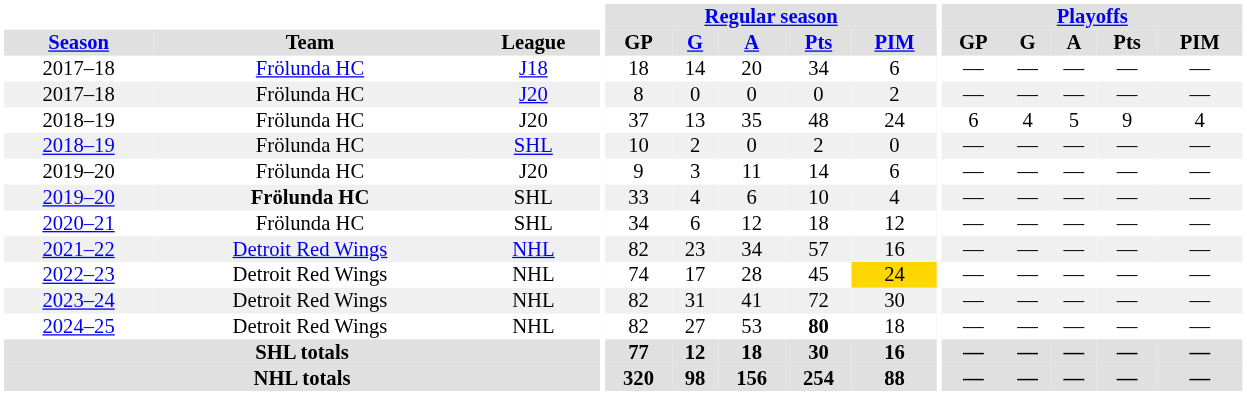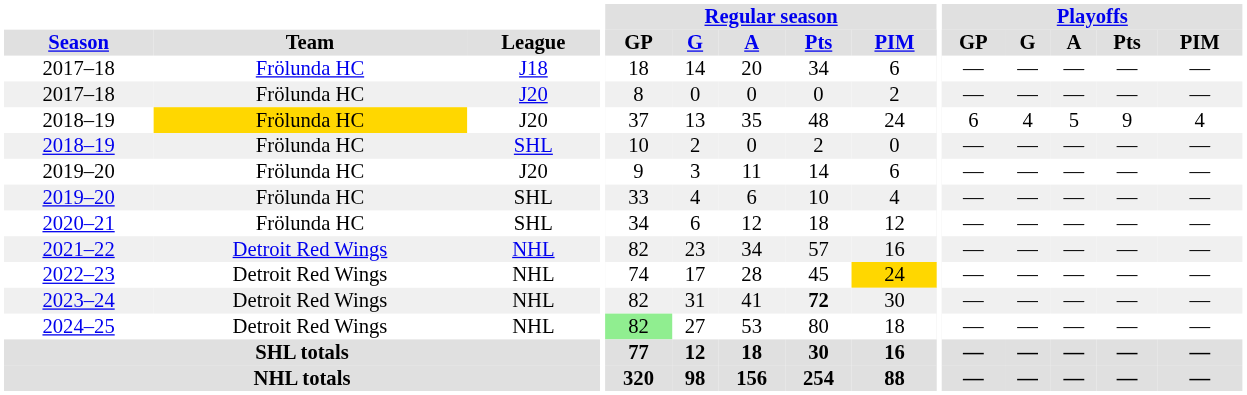(310, 119) no background -> (310, 119) gold background
(310, 197) bold -> (310, 197) normal
(819, 300) normal -> (819, 300) bold
(639, 326) no background -> (639, 326) lightgreen background
(819, 326) bold -> (819, 326) normal
